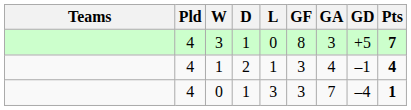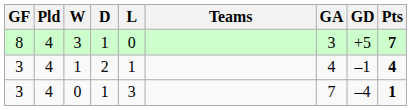columns swapped: (90, 17) <-> (301, 17)
